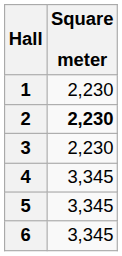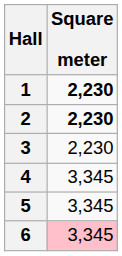(90, 89) normal -> (90, 89) bold
(90, 235) no background -> (90, 235) pink background
